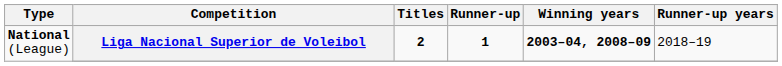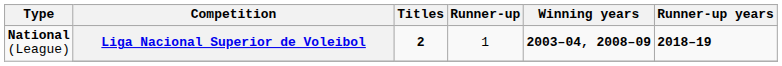(485, 44) bold -> (485, 44) normal
(684, 44) normal -> (684, 44) bold
